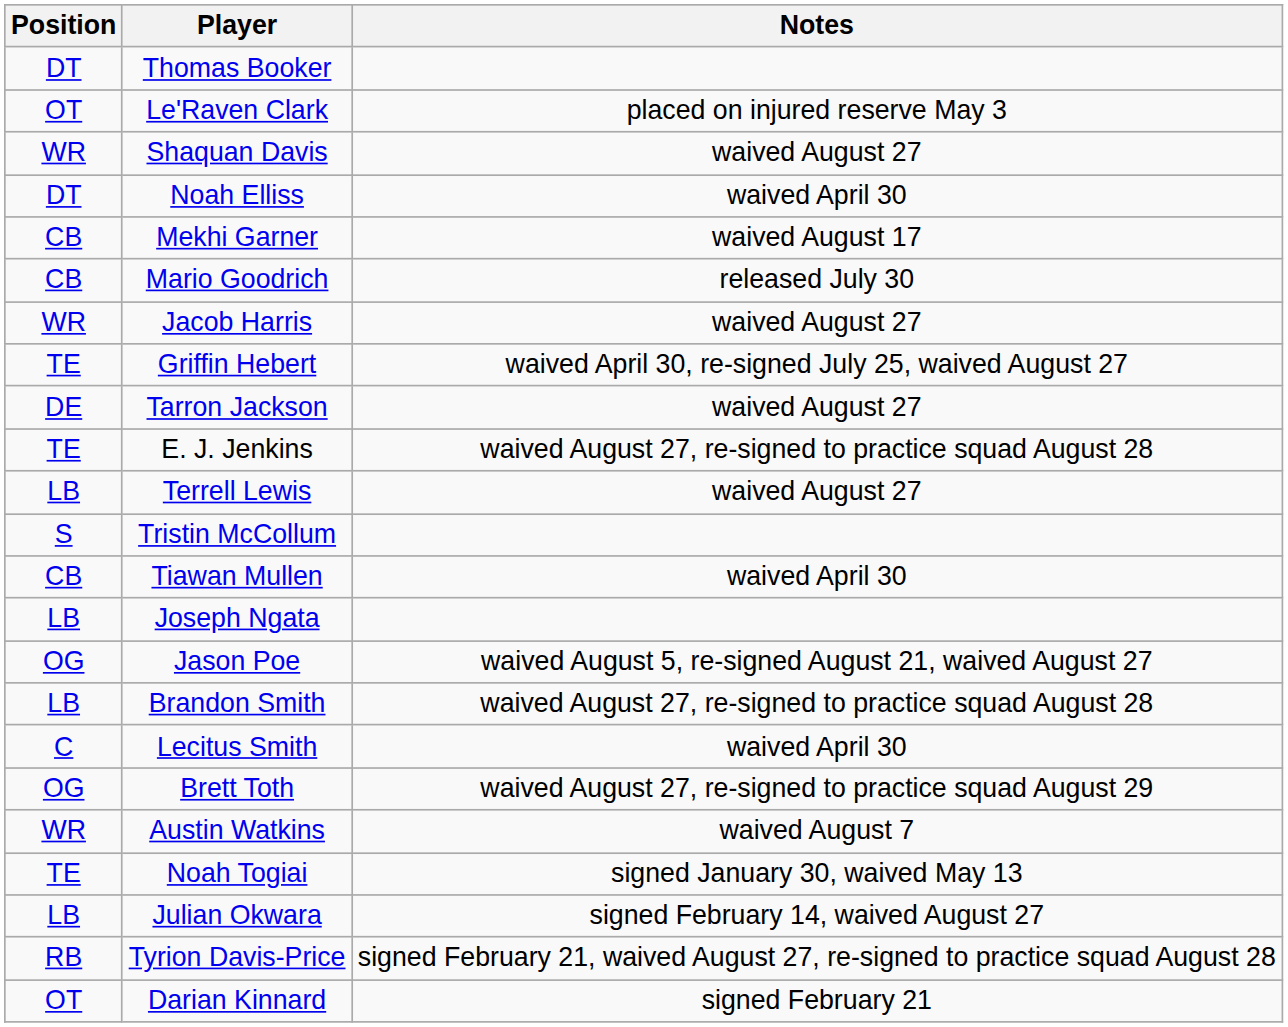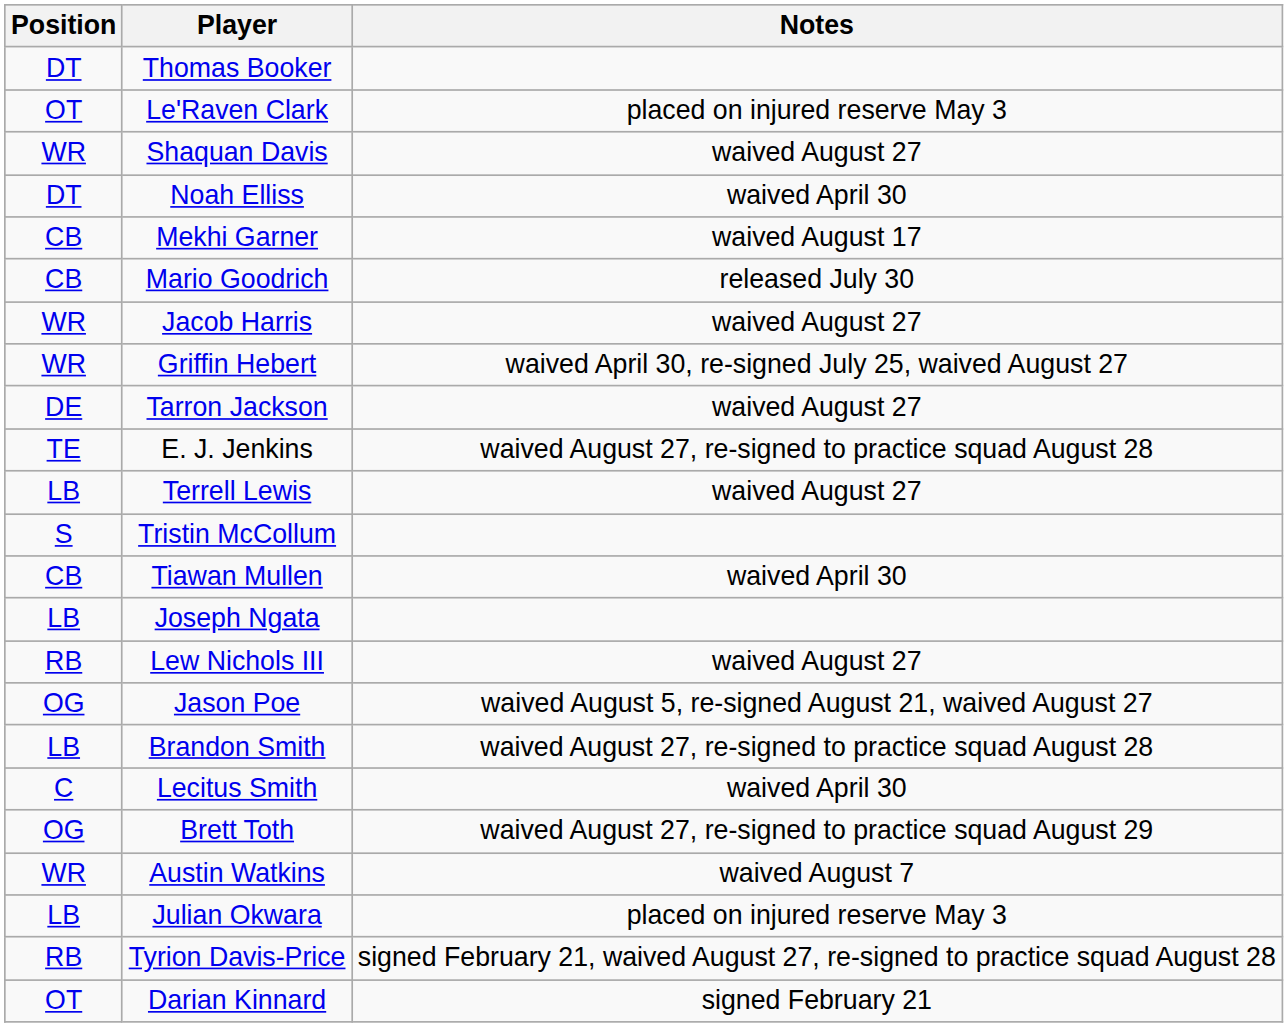(64, 364) TE -> (64, 364) WR
+ row: (237, 661)
- row: (237, 873)
(817, 915) signed February 14, waived August 27 -> (817, 915) placed on injured reserve May 3
